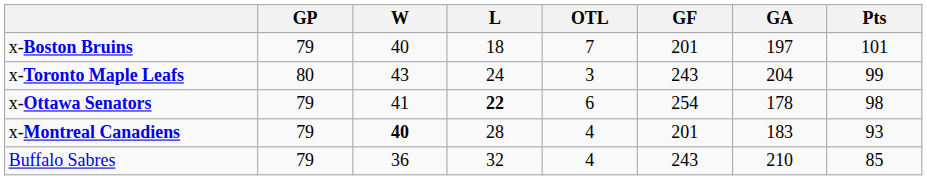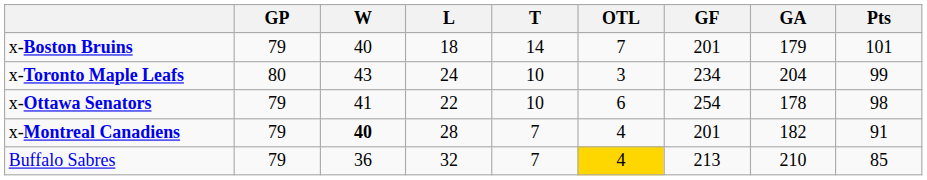+ column: (535, 18)
(780, 47) 197 -> (793, 47) 179
(685, 75) 243 -> (707, 75) 234
(495, 103) bold -> (449, 103) normal
(780, 132) 183 -> (793, 132) 182
(875, 132) 93 -> (879, 132) 91
(590, 160) no background -> (621, 160) gold background
(685, 160) 243 -> (707, 160) 213
